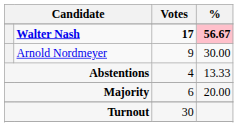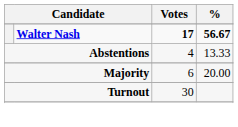(217, 34) pink background -> (217, 34) no background
- row: (62, 53)
